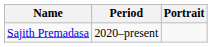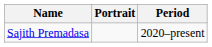columns swapped: (184, 13) <-> (126, 13)
